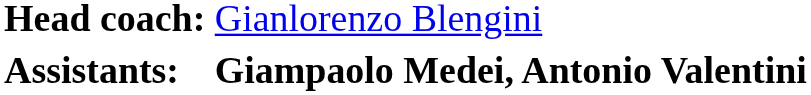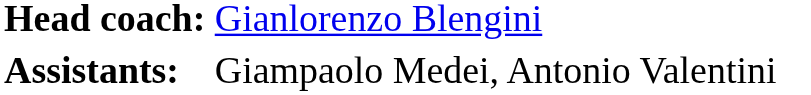(511, 70) bold -> (496, 70) normal
